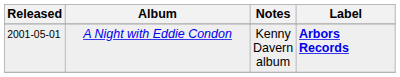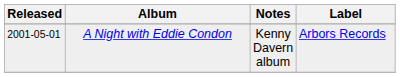(324, 41) bold -> (342, 34) normal
